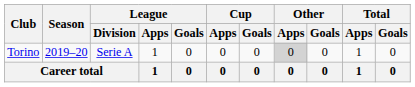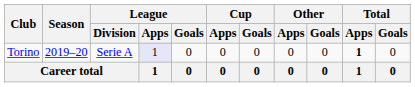(155, 52) no background -> (155, 52) lavender background
(291, 52) lightgrey background -> (291, 52) no background
(359, 52) normal -> (359, 52) bold
